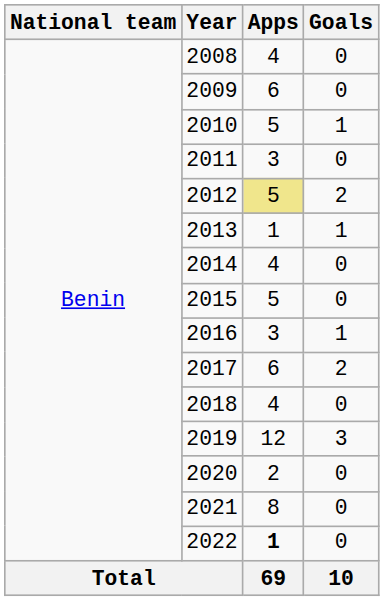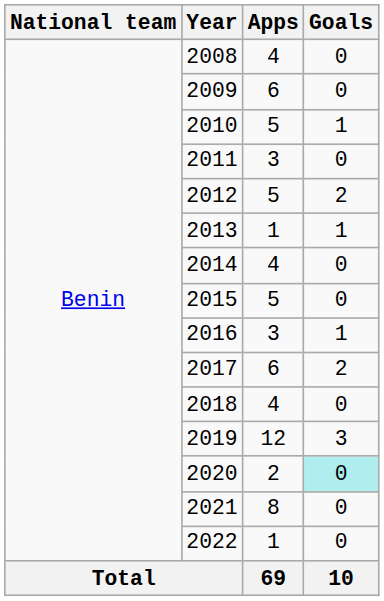(273, 196) khaki background -> (273, 196) no background
(341, 474) no background -> (341, 474) paleturquoise background
(273, 543) bold -> (273, 543) normal
